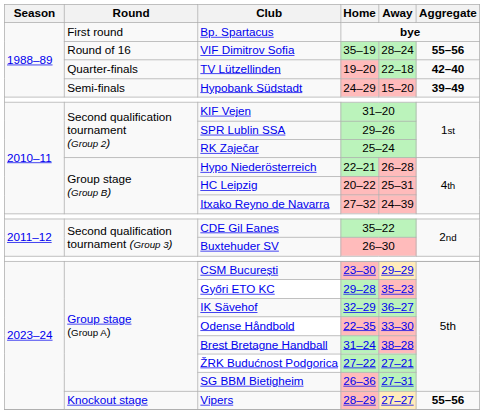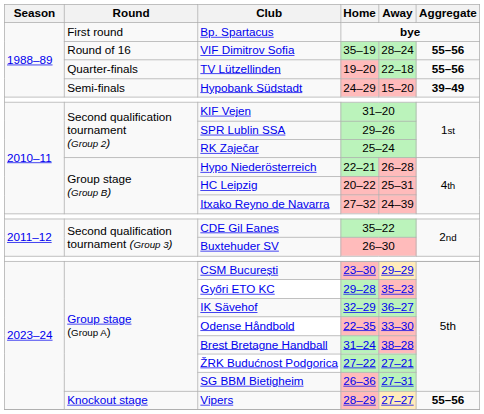(448, 69) 42–40 -> (448, 69) 55–56
